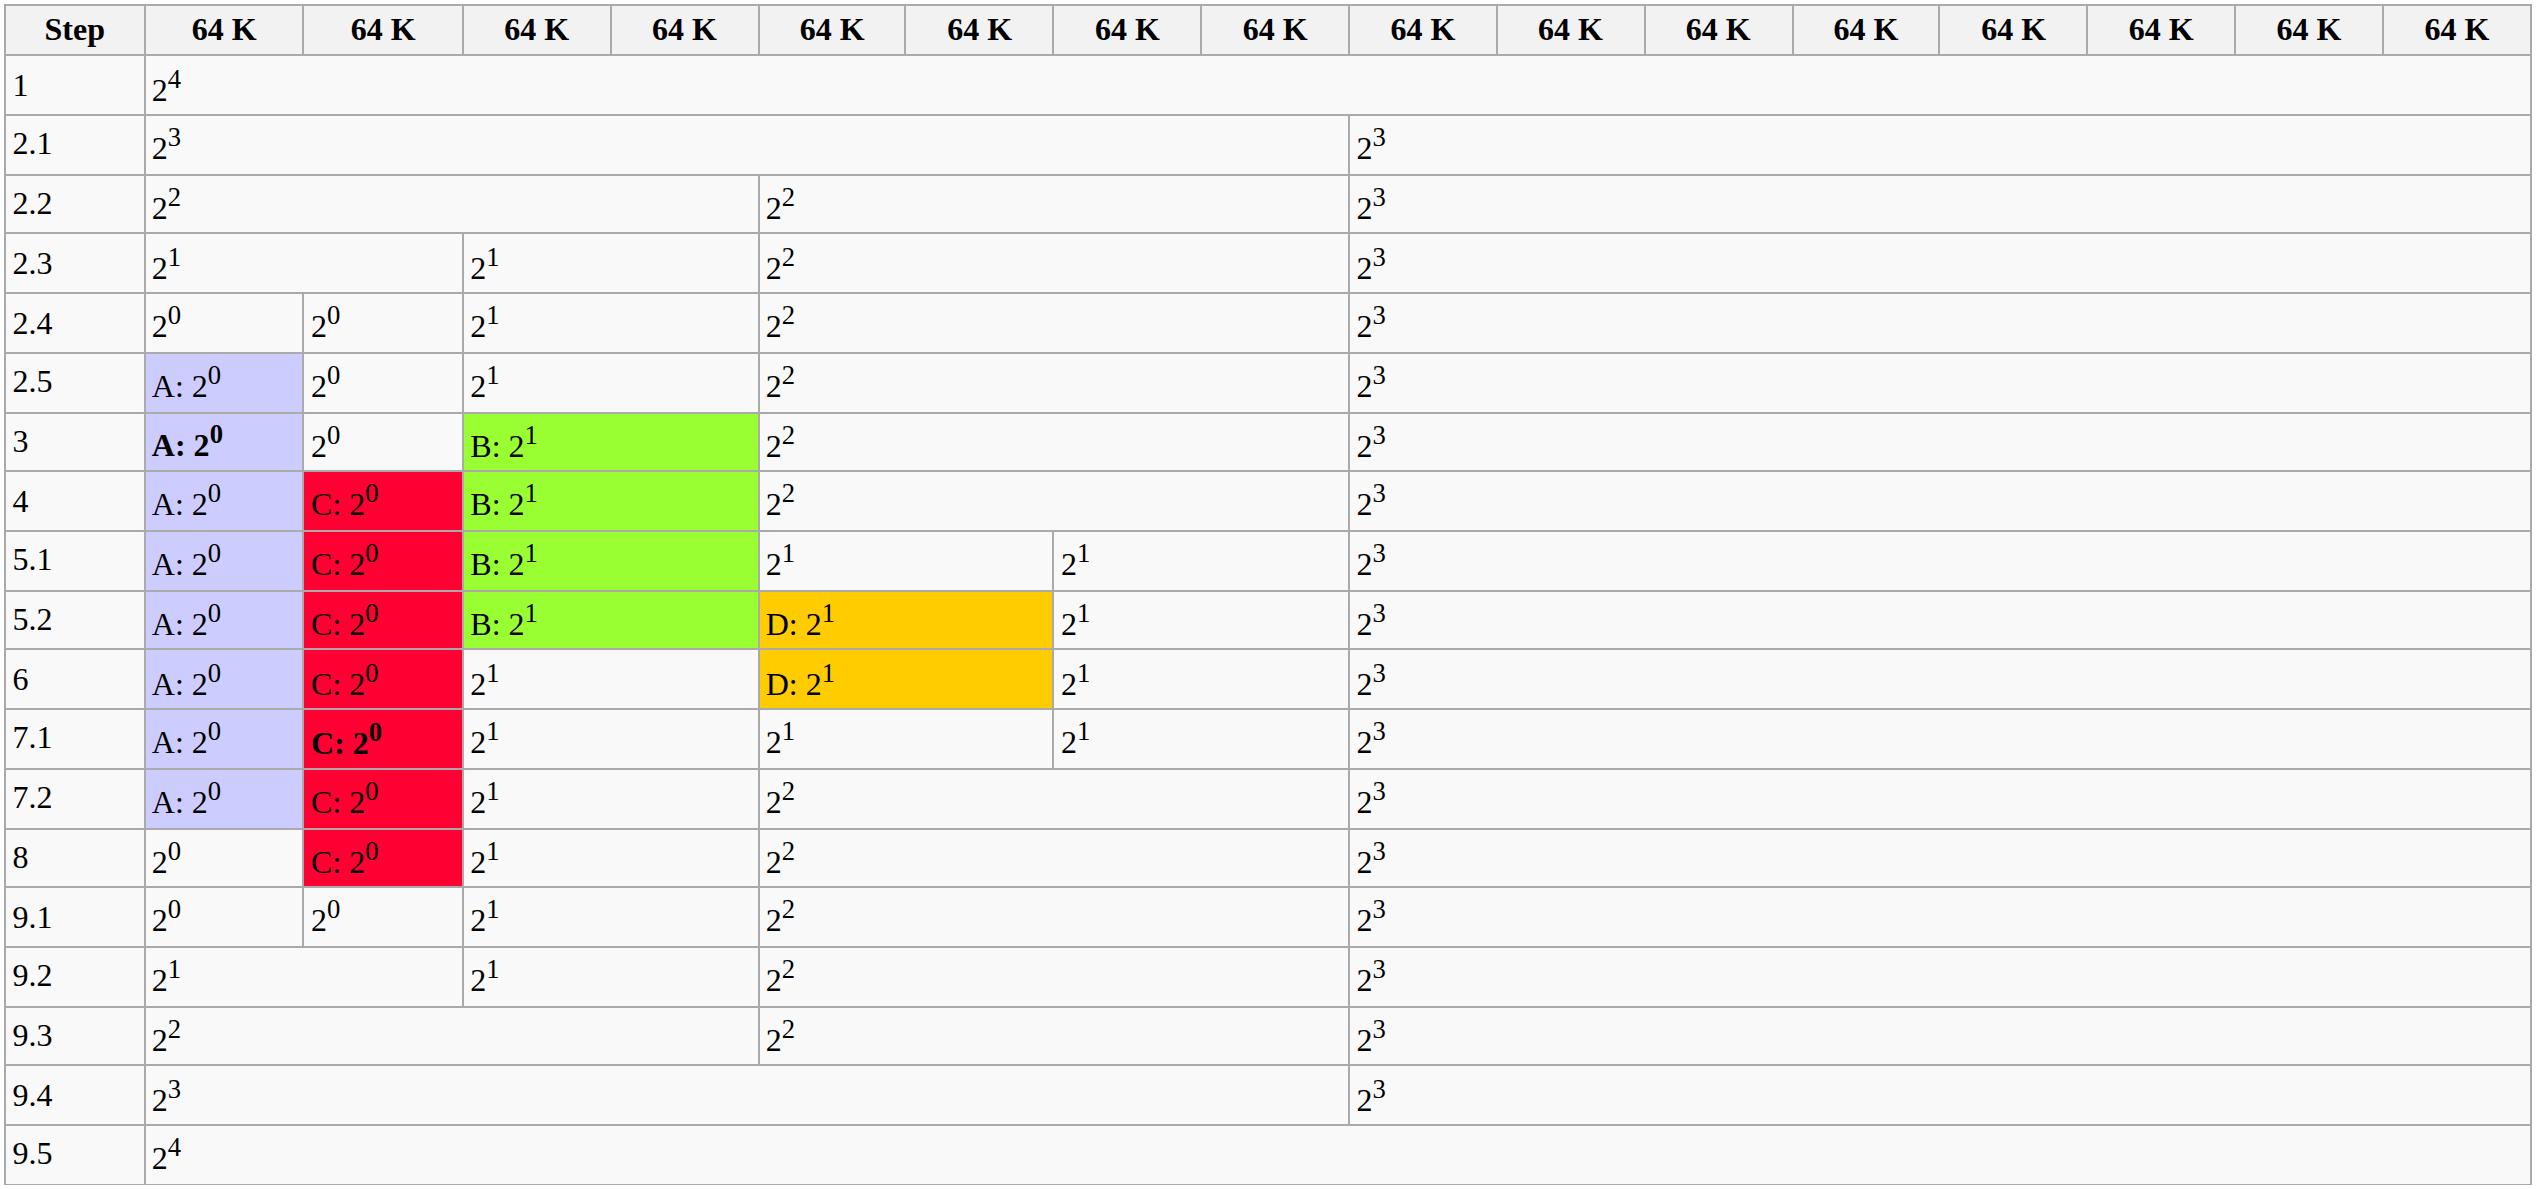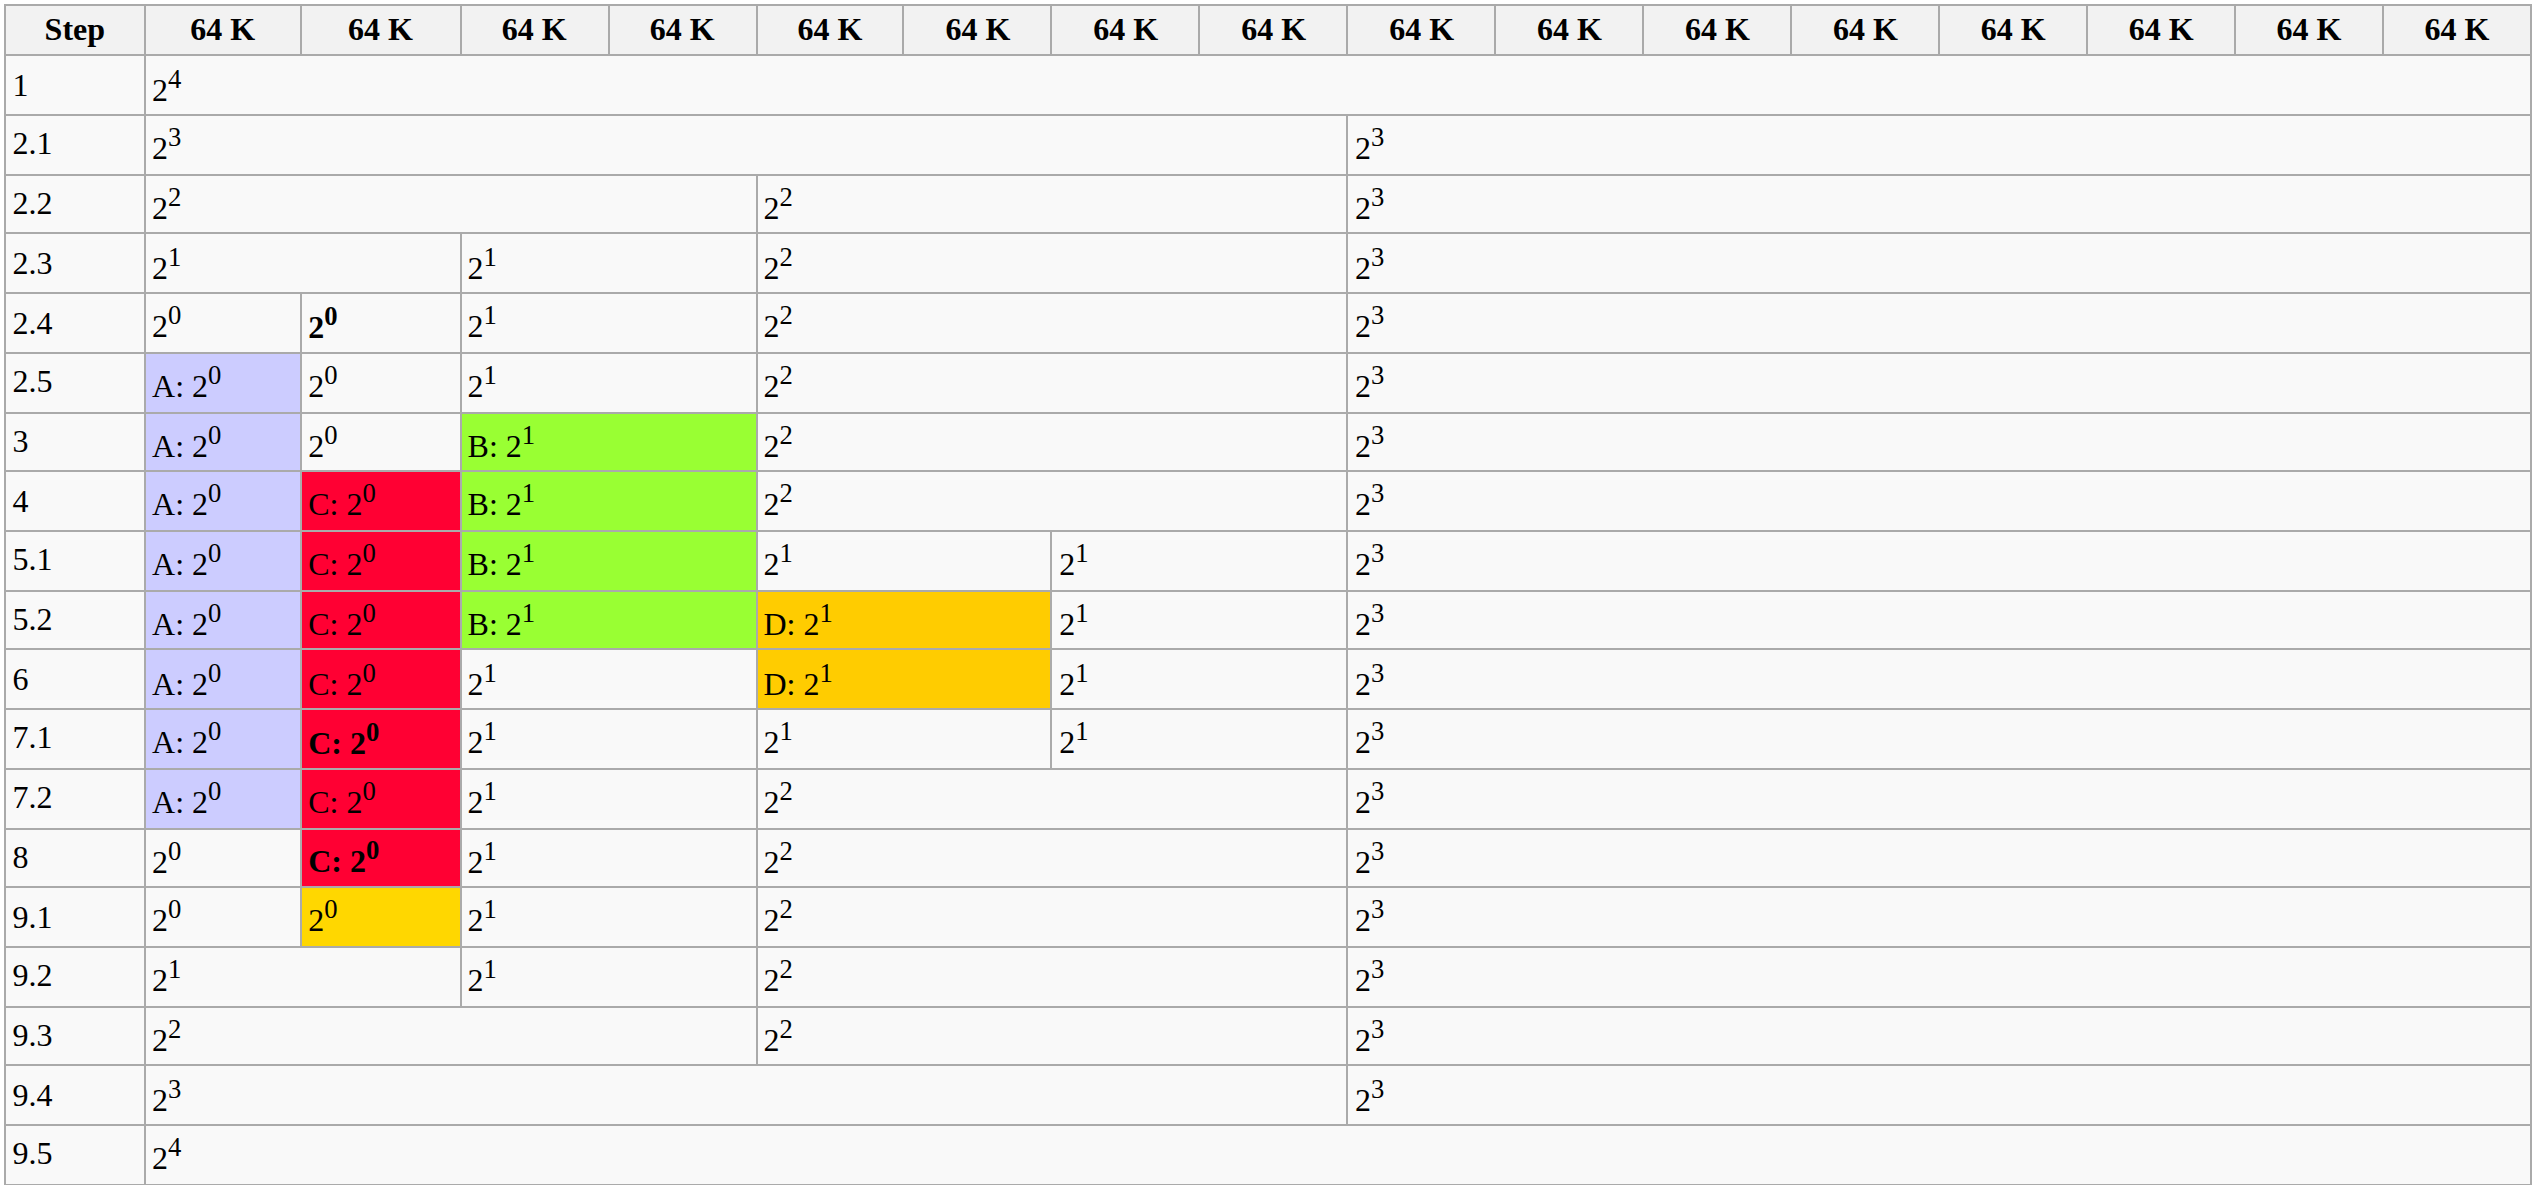(326, 322) normal -> (323, 322) bold
(187, 441) bold -> (187, 441) normal
(345, 857) normal -> (344, 857) bold
(326, 916) no background -> (323, 916) gold background
